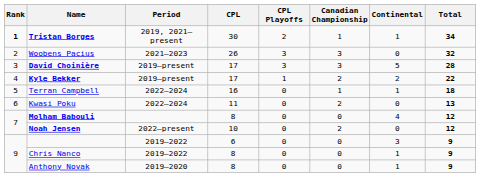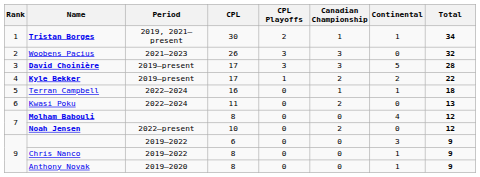(16, 37) bold -> (16, 37) normal
